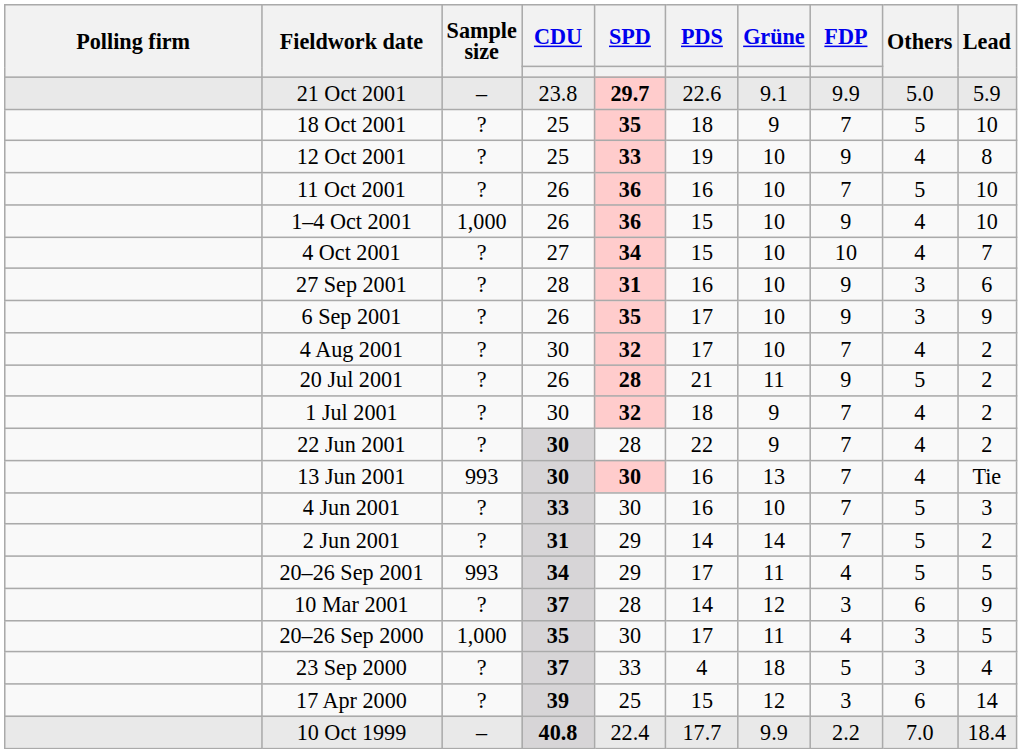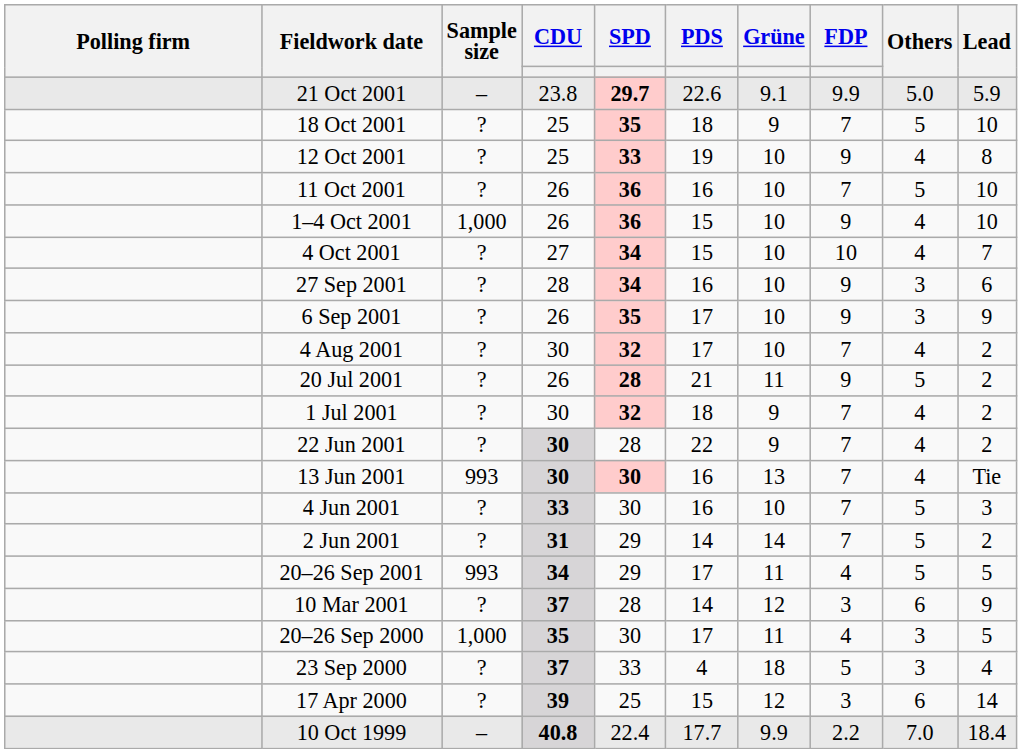(630, 285) 31 -> (630, 285) 34
